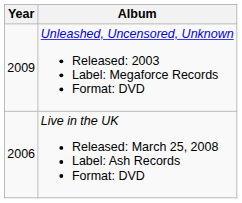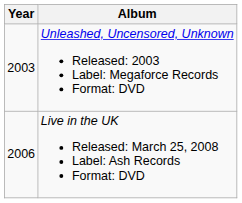(21, 67) 2009 -> (21, 67) 2003
